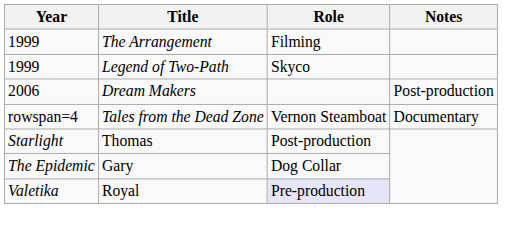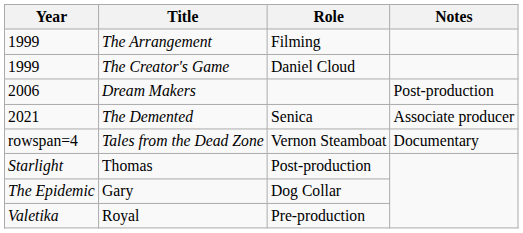+ row: (166, 66)
- row: (165, 66)
+ row: (147, 116)
(318, 191) lavender background -> (318, 215) no background
